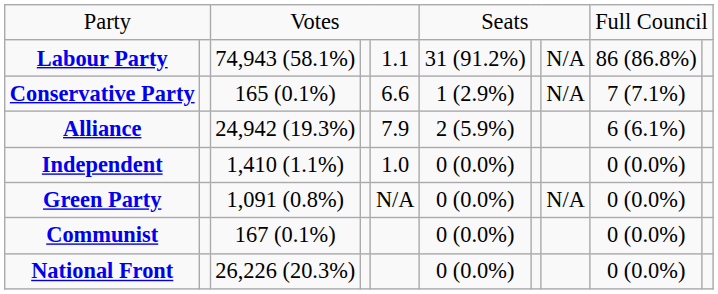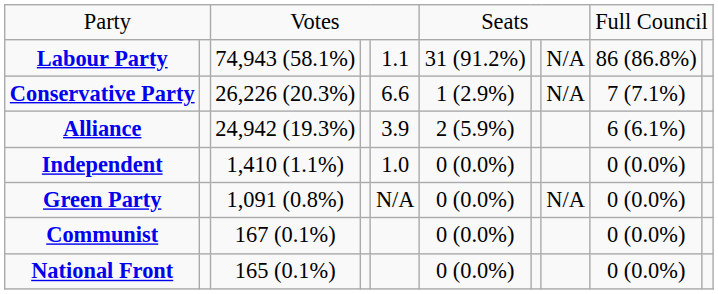(285, 93) 165 (0.1%) -> (285, 93) 26,226 (20.3%)
(395, 128) 7.9 -> (395, 128) 3.9
(285, 270) 26,226 (20.3%) -> (285, 270) 165 (0.1%)
